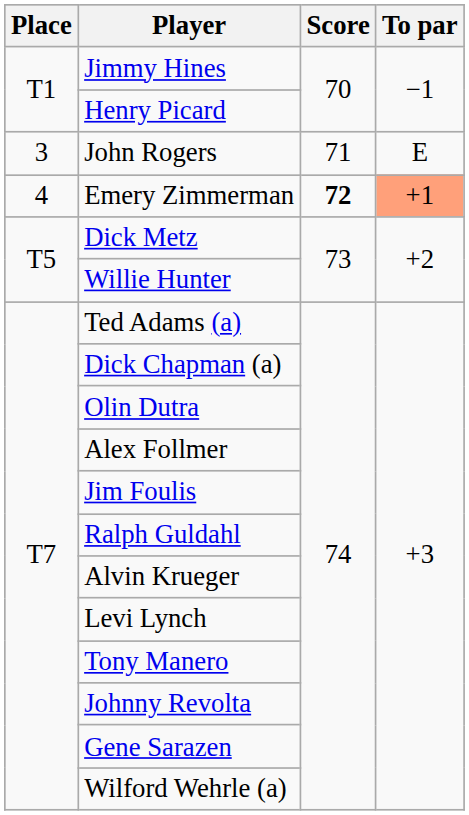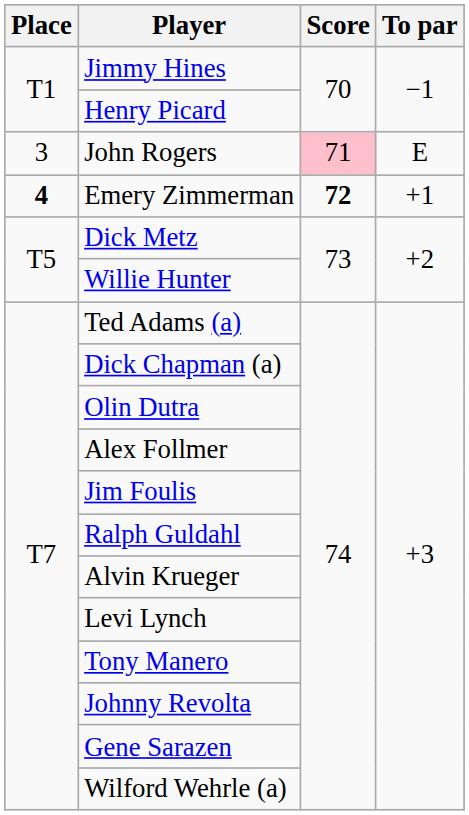(338, 152) no background -> (338, 152) pink background
(41, 195) normal -> (41, 195) bold
(420, 195) lightsalmon background -> (420, 195) no background
